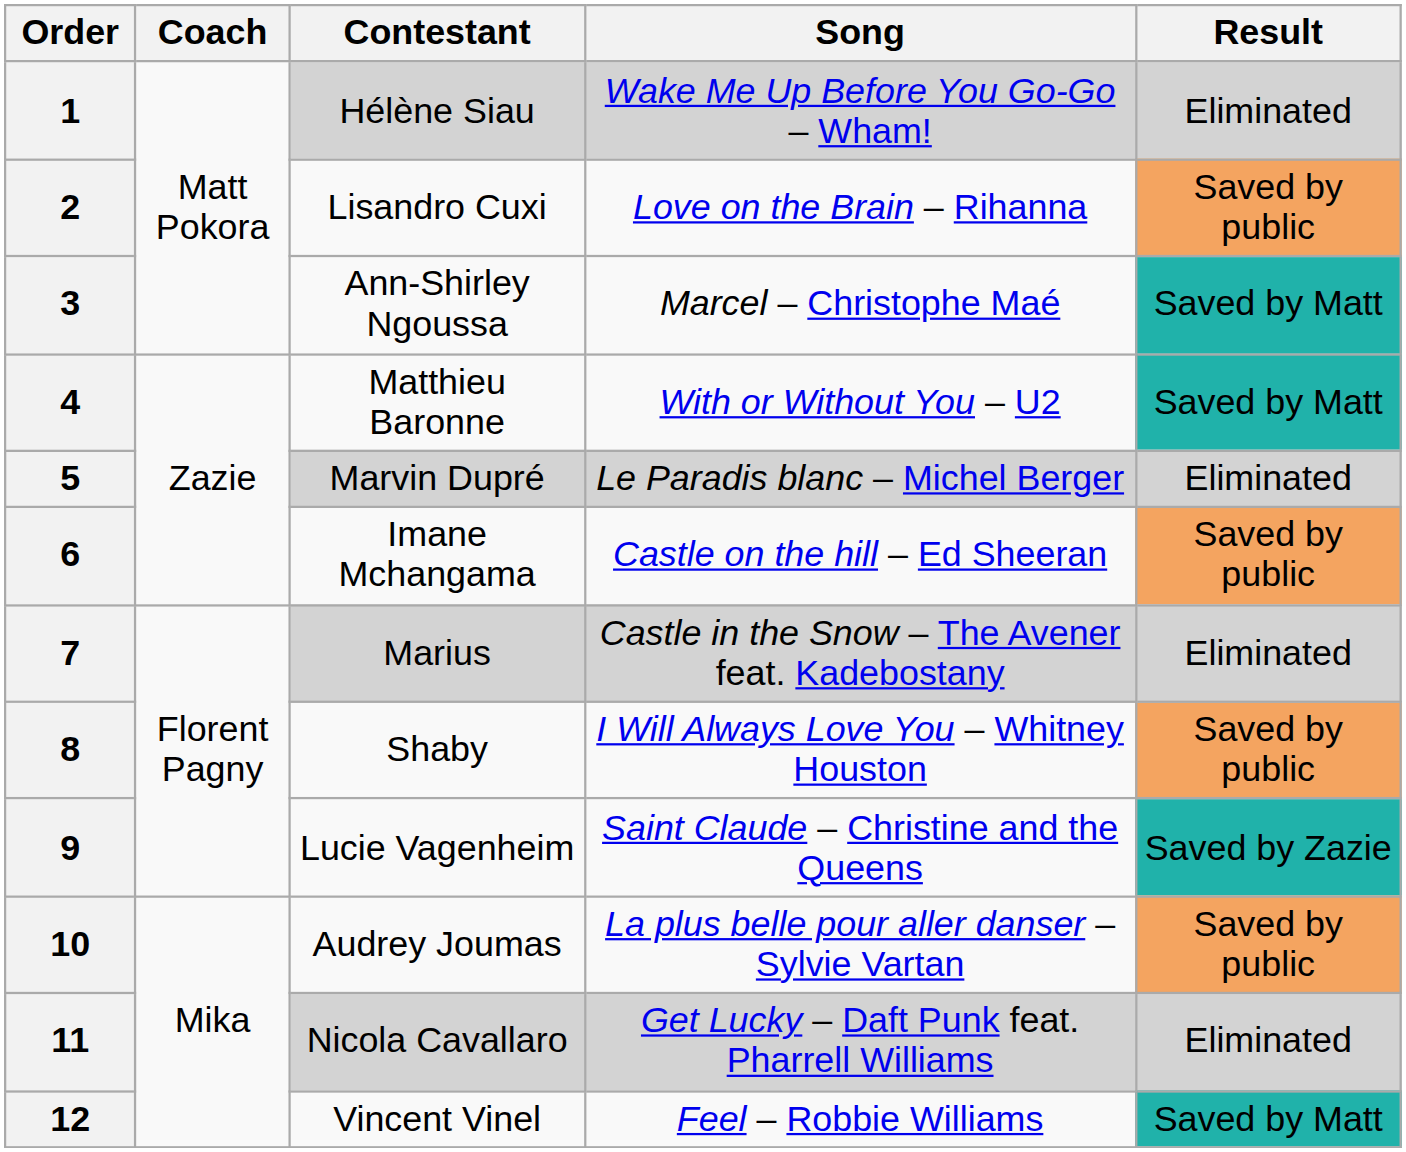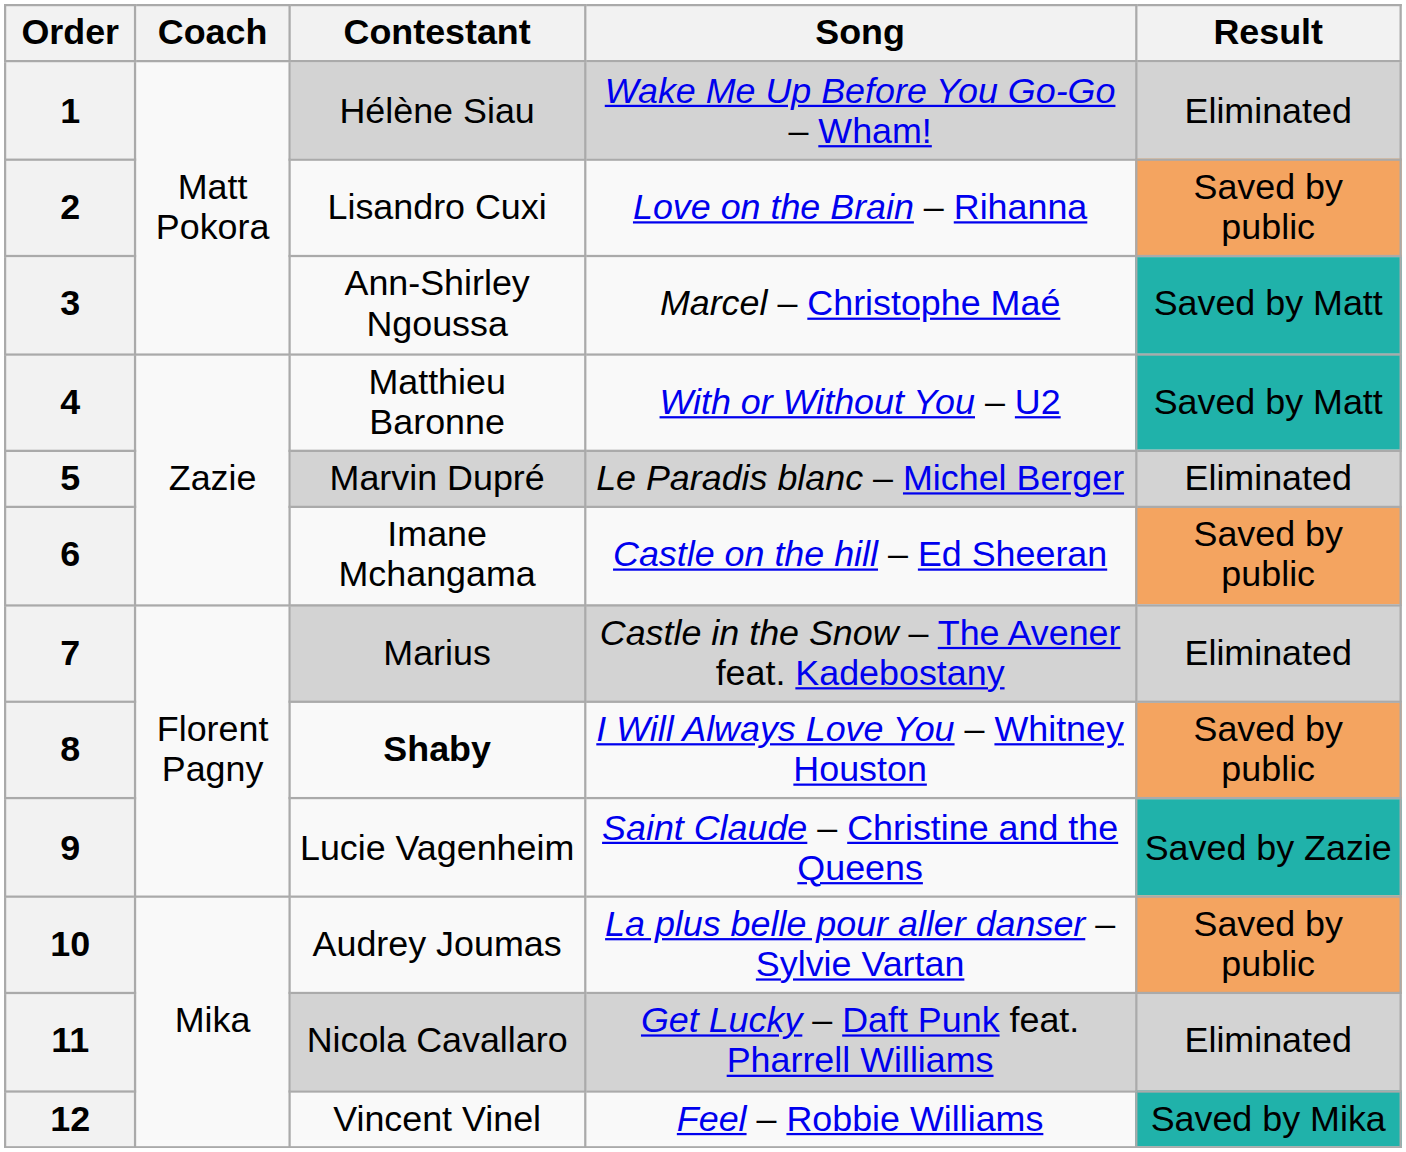(437, 749) normal -> (437, 749) bold
(1268, 1118) Saved by Matt -> (1268, 1118) Saved by Mika
